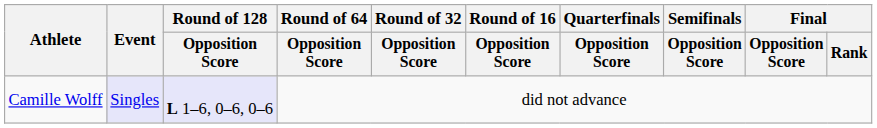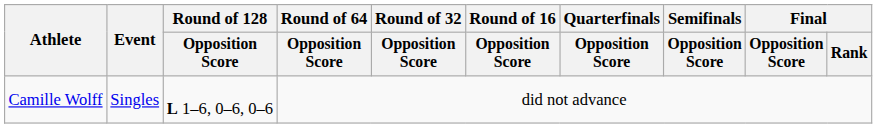(135, 99) lavender background -> (135, 99) no background
(220, 109) lavender background -> (220, 109) no background
